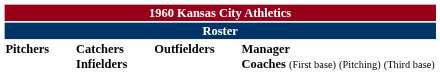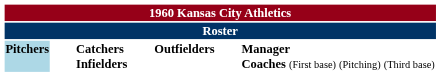(27, 49) no background -> (27, 49) lightblue background
